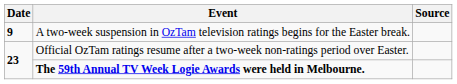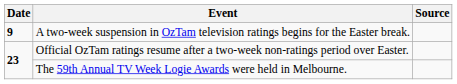(200, 69) bold -> (191, 69) normal
